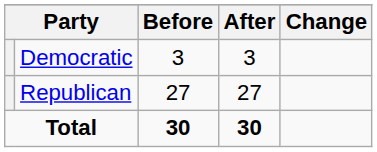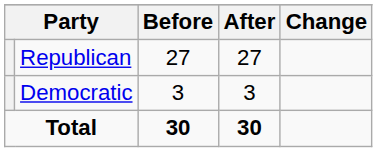rows swapped: (76, 92) <-> (76, 57)
